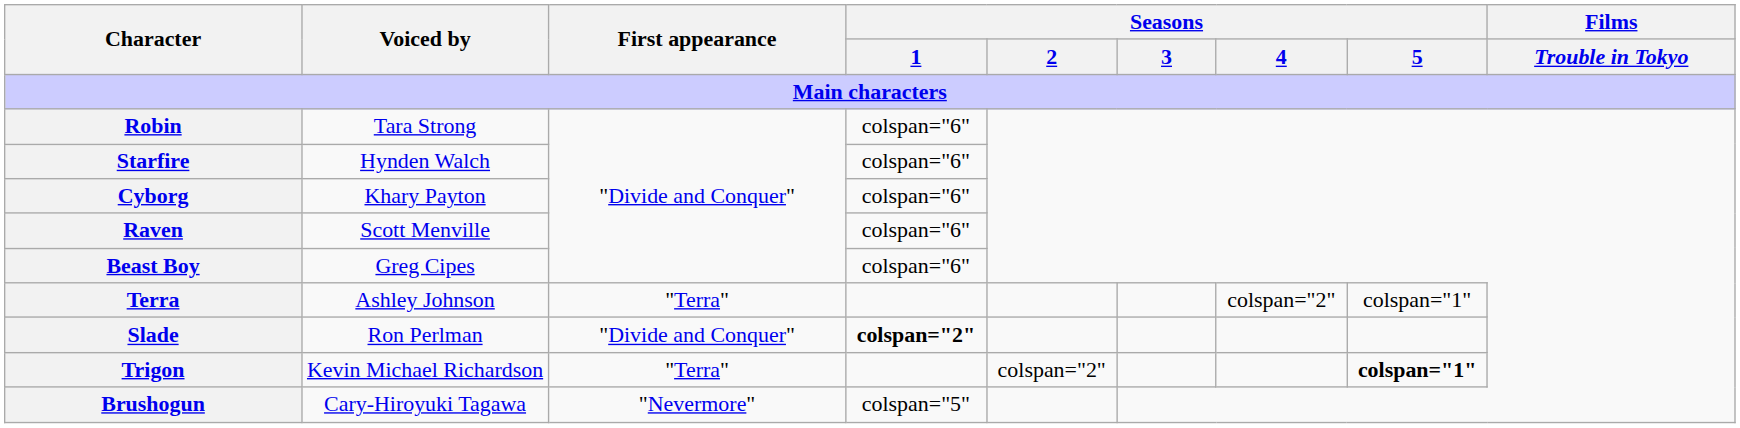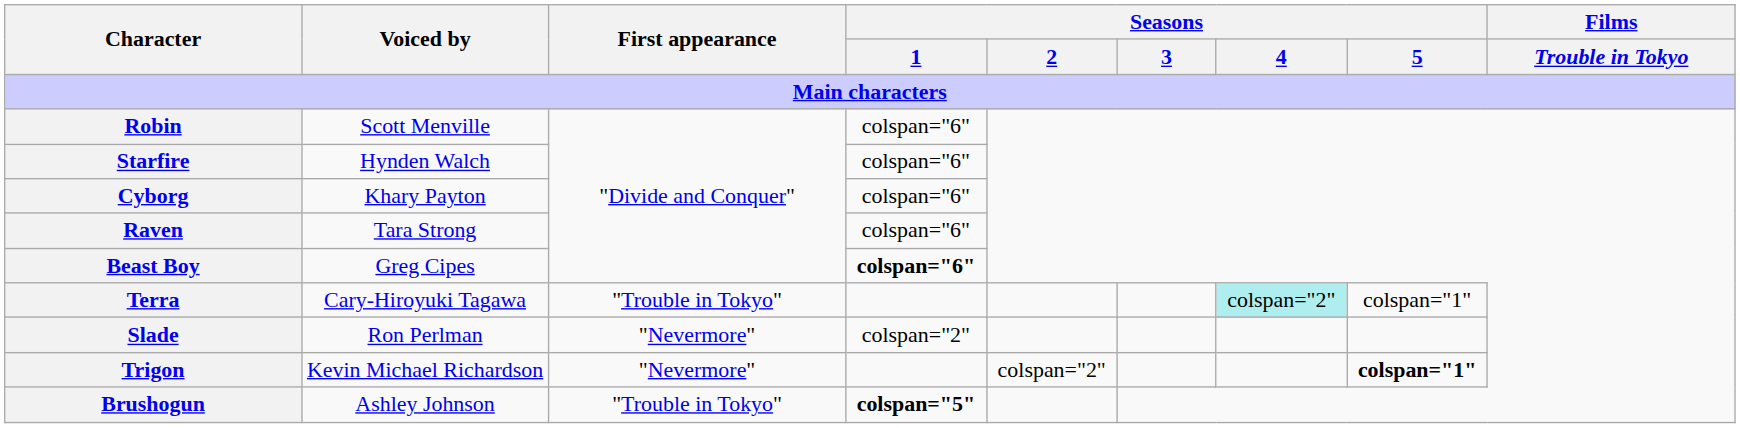(425, 126) Tara Strong -> (425, 126) Scott Menville
(425, 230) Scott Menville -> (425, 230) Tara Strong
(916, 265) normal -> (916, 265) bold
(425, 299) Ashley Johnson -> (425, 299) Cary-Hiroyuki Tagawa
(697, 299) "Terra" -> (697, 299) "Trouble in Tokyo"
(1281, 299) no background -> (1281, 299) paleturquoise background
(697, 334) "Divide and Conquer" -> (697, 334) "Nevermore"
(916, 334) bold -> (916, 334) normal
(697, 369) "Terra" -> (697, 369) "Nevermore"
(425, 404) Cary-Hiroyuki Tagawa -> (425, 404) Ashley Johnson
(697, 404) "Nevermore" -> (697, 404) "Trouble in Tokyo"
(916, 404) normal -> (916, 404) bold
